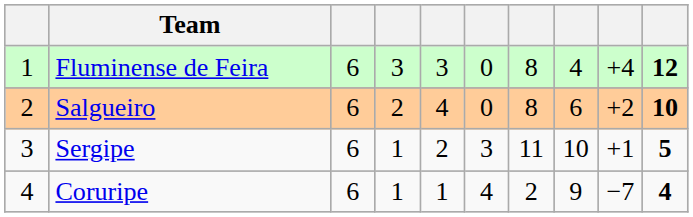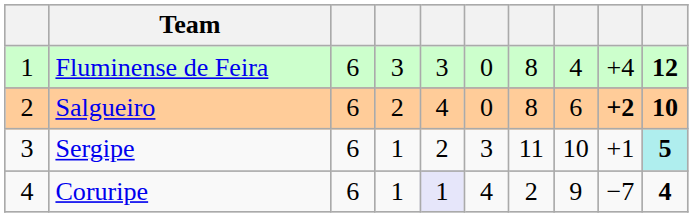(620, 107) normal -> (620, 107) bold
(665, 149) no background -> (665, 149) paleturquoise background
(442, 190) no background -> (442, 190) lavender background
